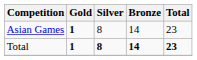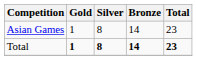(72, 30) bold -> (72, 30) normal
